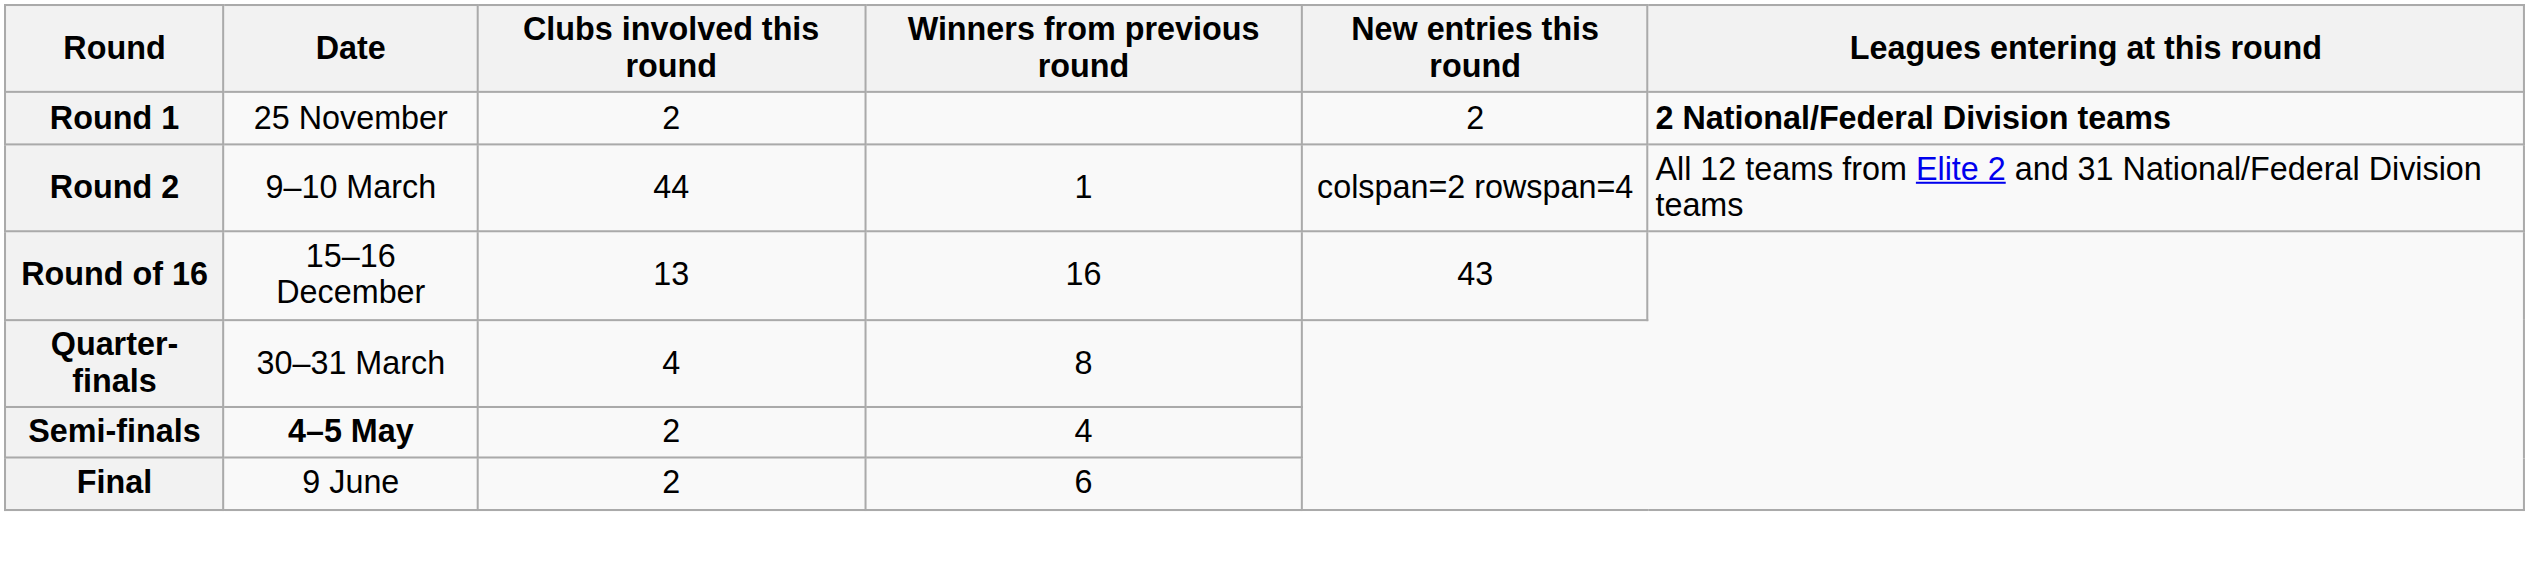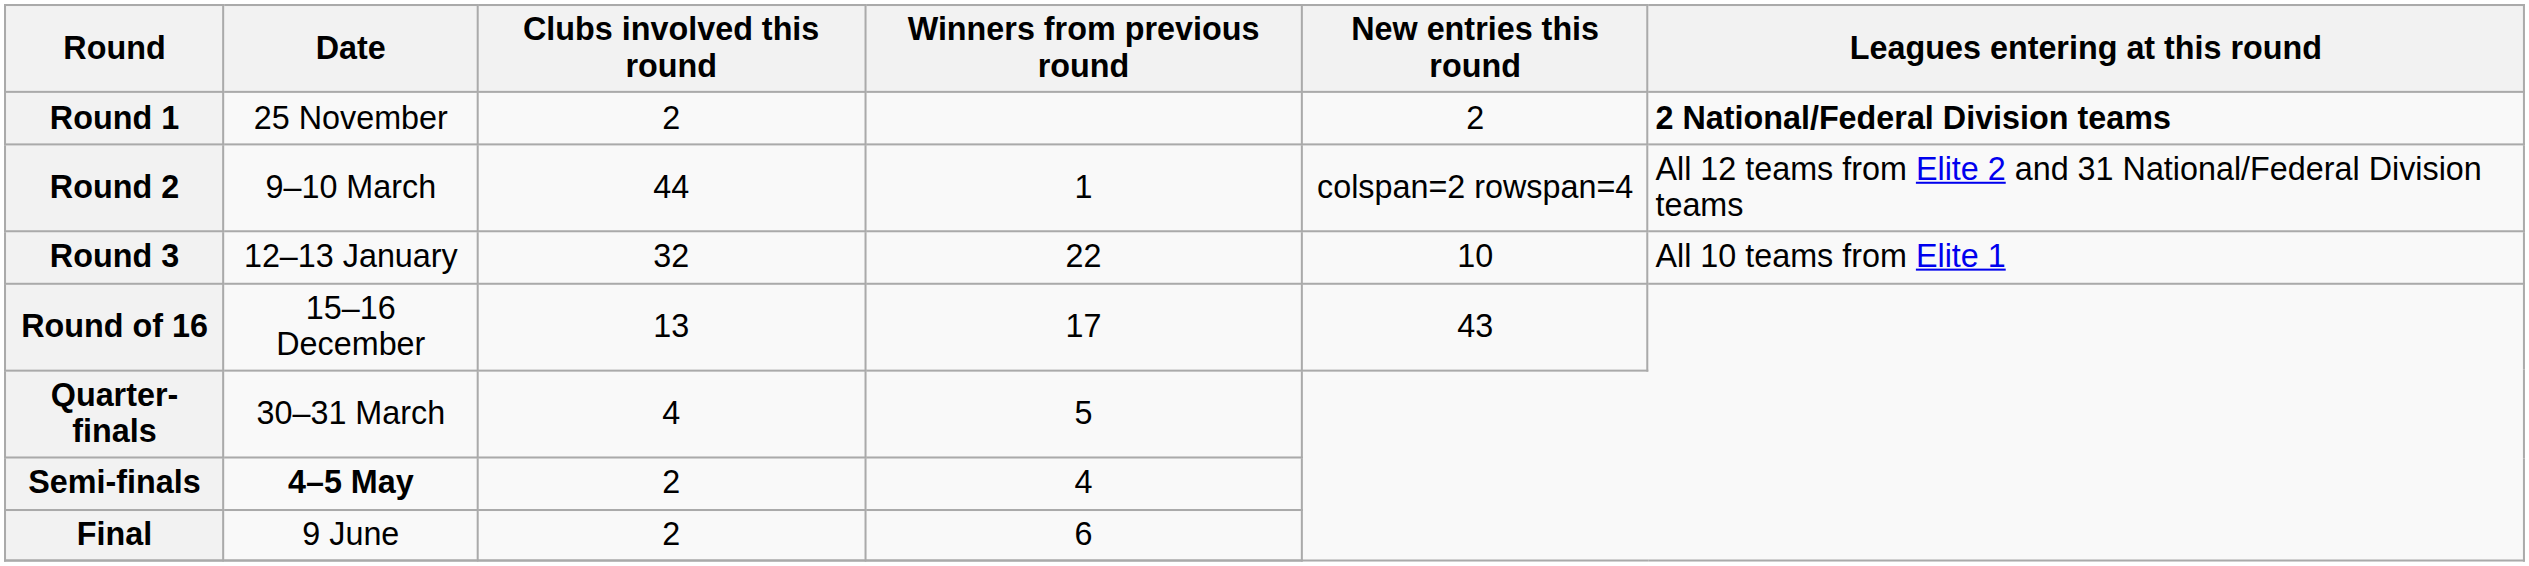+ row: (115, 256)
(1084, 274) 16 -> (1084, 326) 17
(1084, 362) 8 -> (1084, 413) 5
